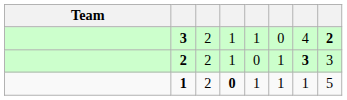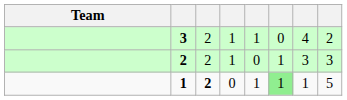(330, 38) bold -> (330, 38) normal
(305, 60) bold -> (305, 60) normal
(208, 83) normal -> (208, 83) bold
(232, 83) bold -> (232, 83) normal
(281, 83) no background -> (281, 83) lightgreen background
